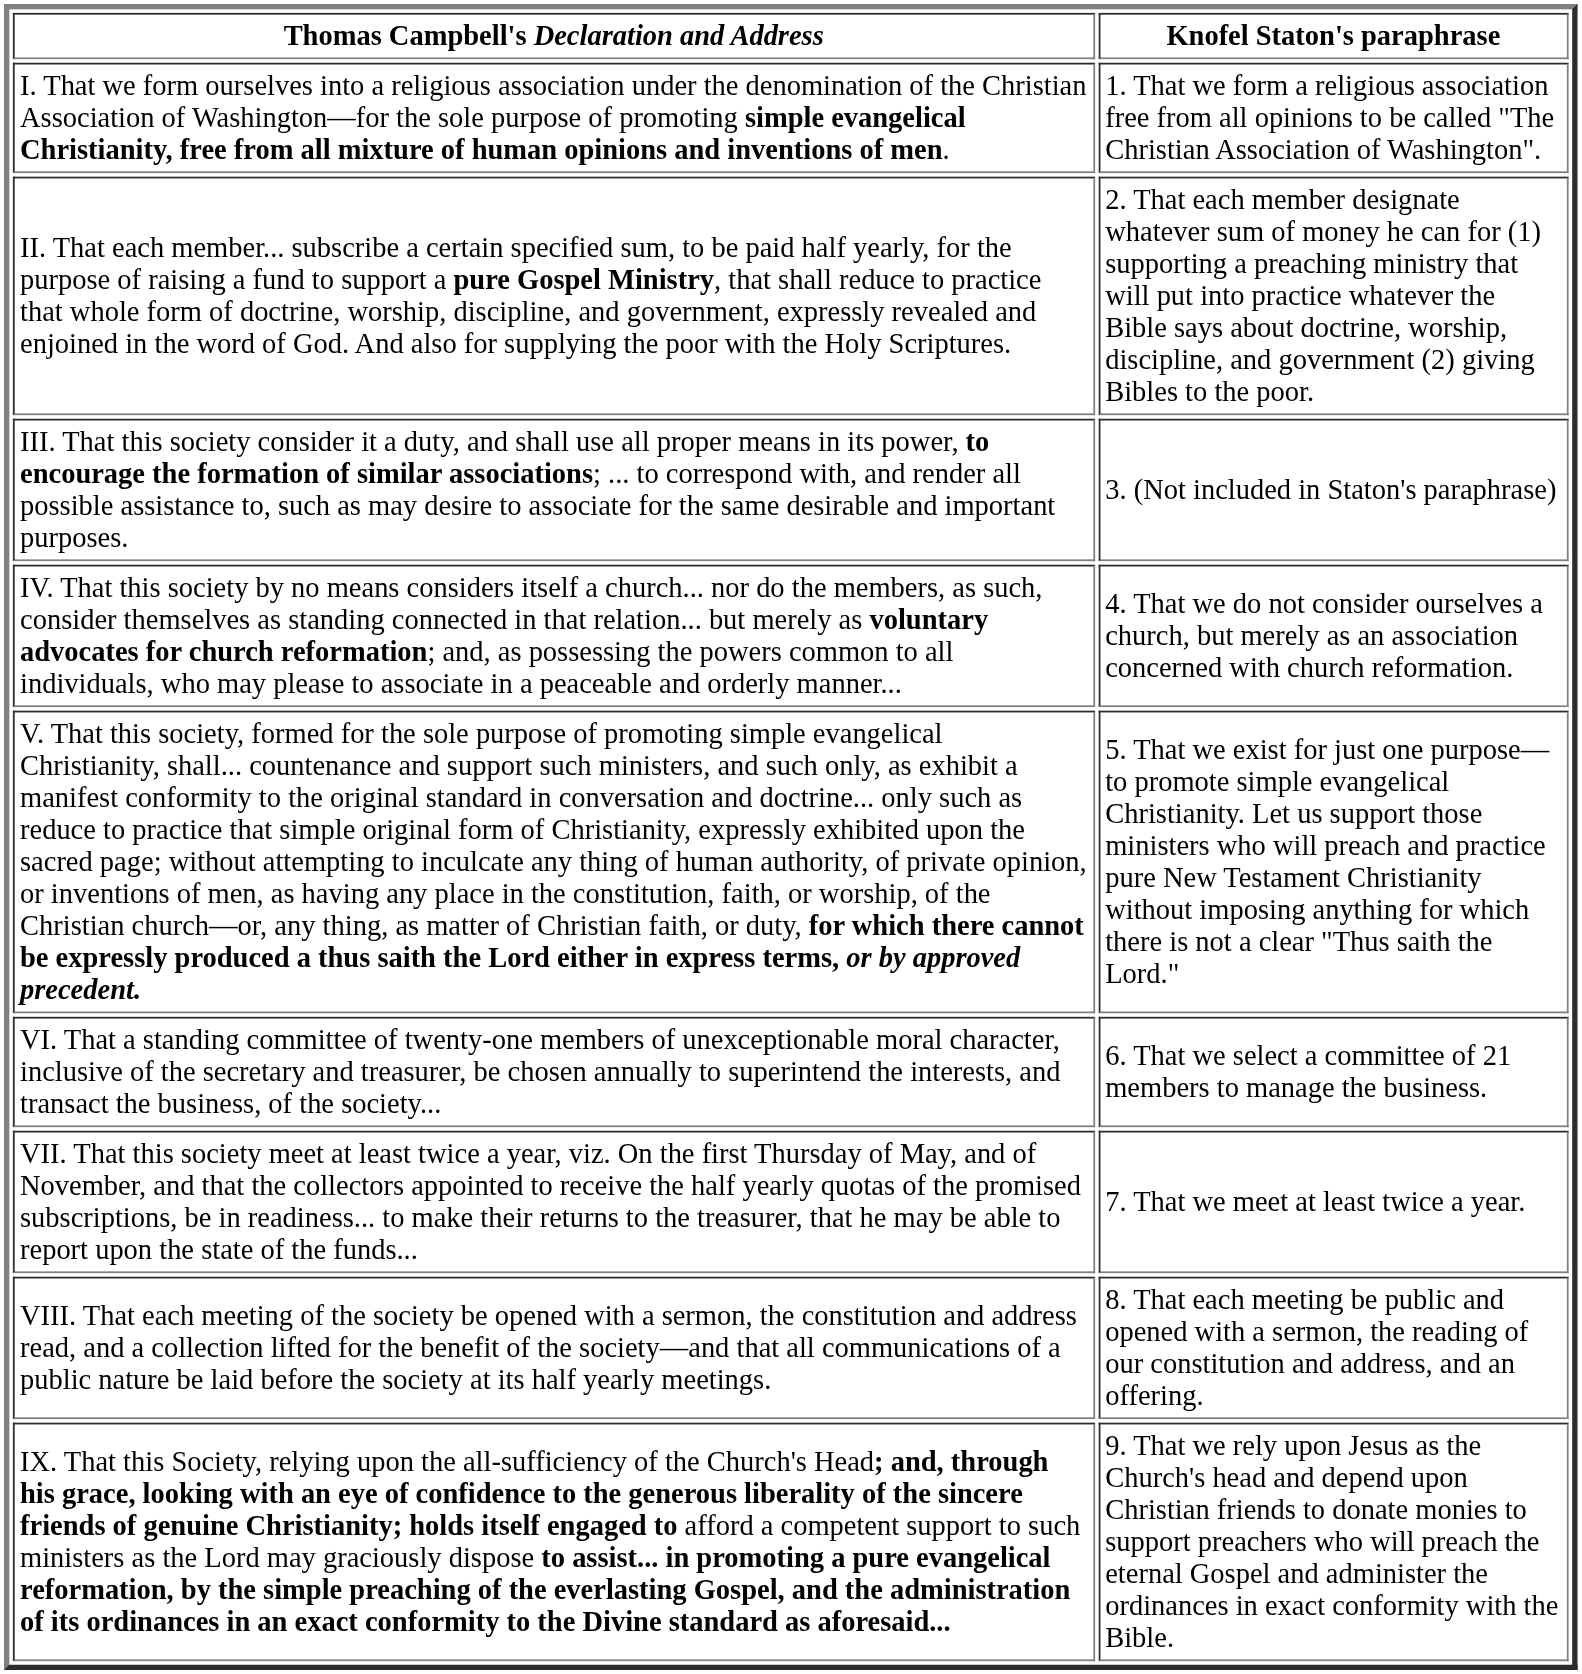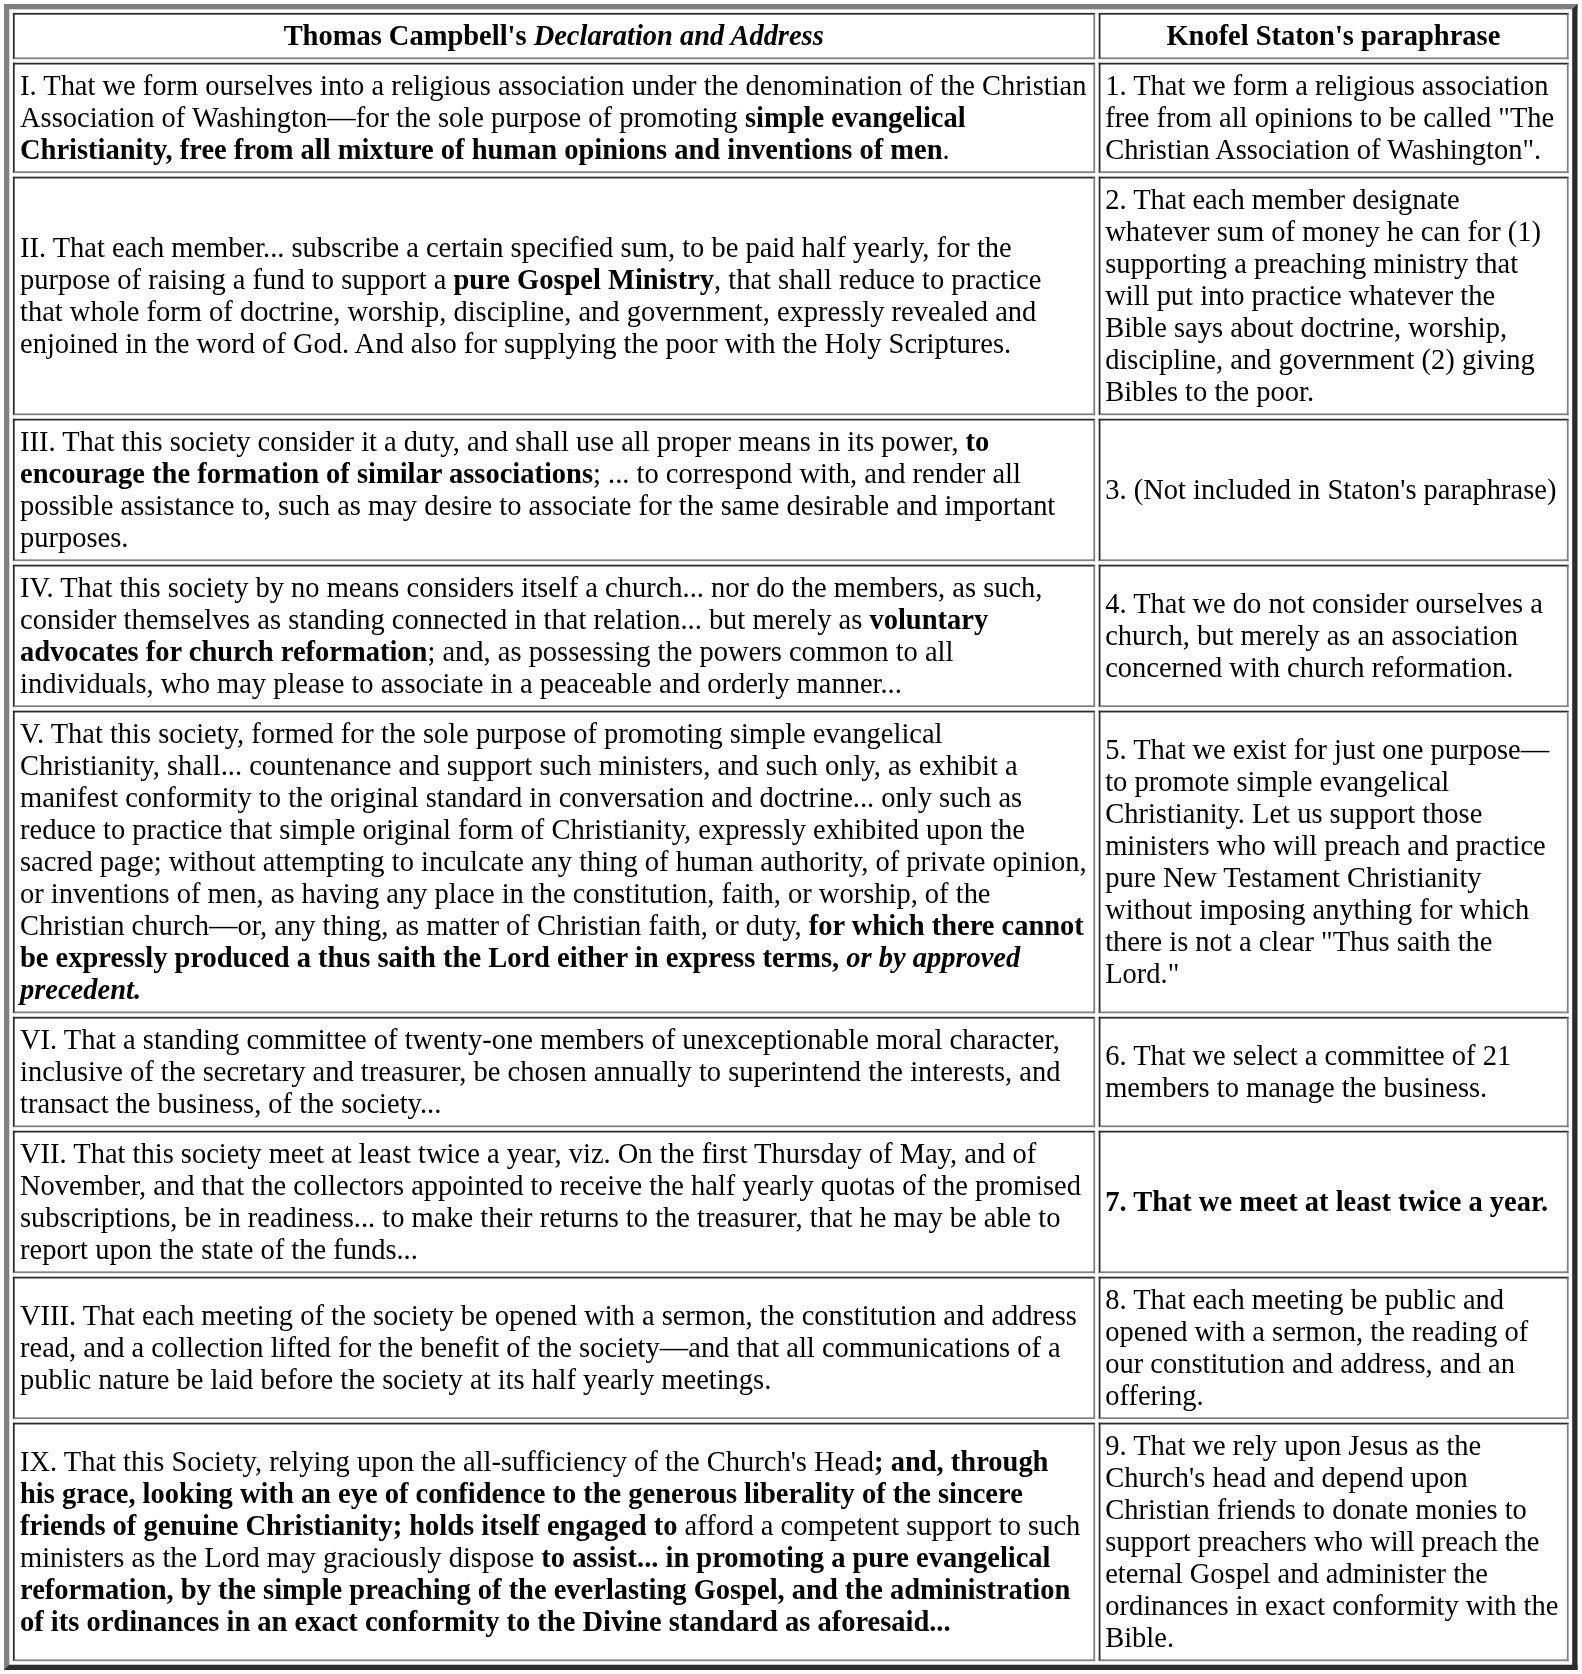(1315, 1201) normal -> (1327, 1201) bold
